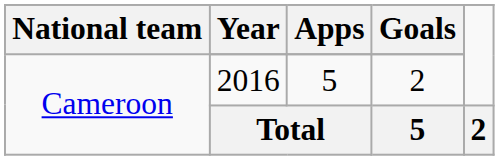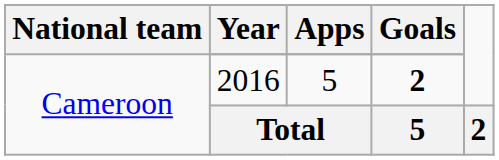(417, 79) normal -> (417, 79) bold
